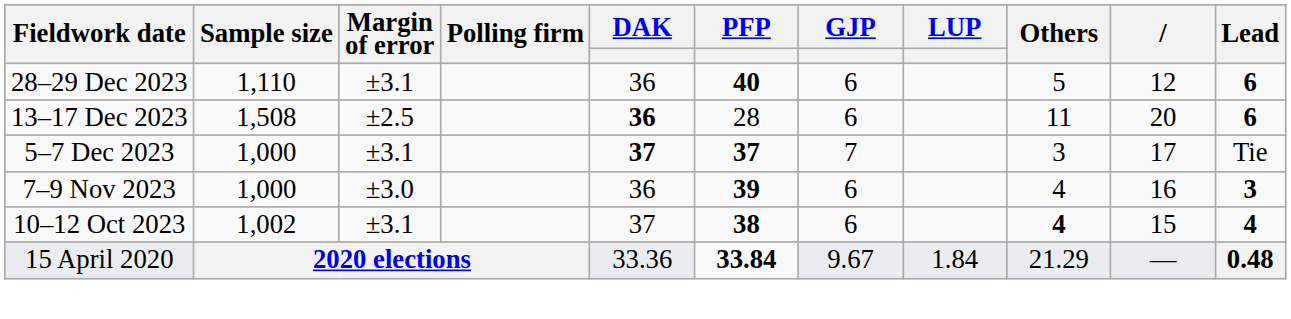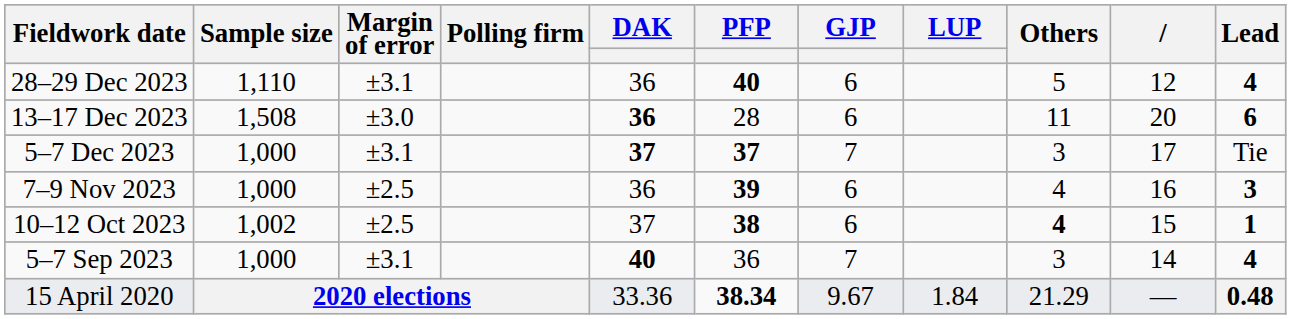(1250, 81) 6 -> (1250, 81) 4
(390, 117) ±2.5 -> (390, 117) ±3.0
(390, 188) ±3.0 -> (390, 188) ±2.5
(390, 224) ±3.1 -> (390, 224) ±2.5
(1250, 224) 4 -> (1250, 224) 1
+ row: (99, 259)
(746, 259) 33.84 -> (746, 295) 38.34
